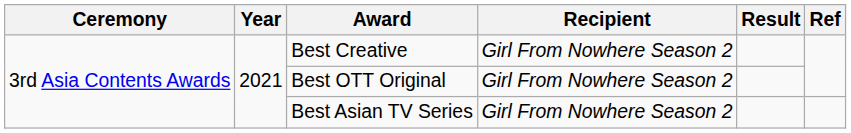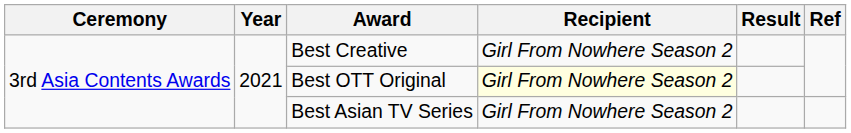(607, 81) no background -> (607, 81) lightyellow background
